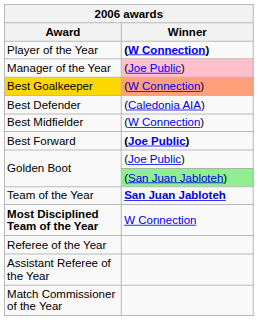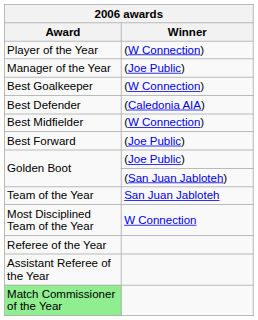(167, 50) bold -> (164, 50) normal
(155, 68) pink background -> (155, 68) no background
(50, 87) gold background -> (50, 87) no background
(164, 87) lightsalmon background -> (164, 87) no background
(157, 141) bold -> (155, 141) normal
(176, 178) lightgreen background -> (176, 178) no background
(175, 196) bold -> (172, 196) normal
(53, 220) bold -> (50, 220) normal
(61, 301) no background -> (61, 301) lightgreen background
